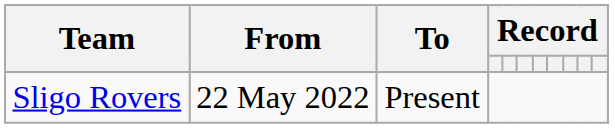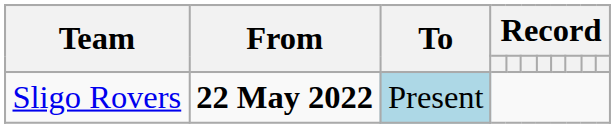(283, 96) normal -> (285, 96) bold
(432, 96) no background -> (436, 96) lightblue background
